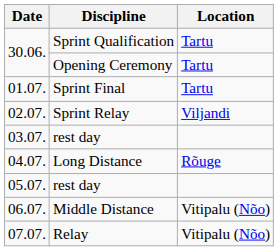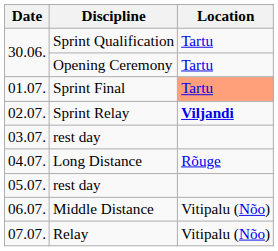(197, 88) no background -> (197, 88) lightsalmon background
(206, 112) normal -> (207, 112) bold
